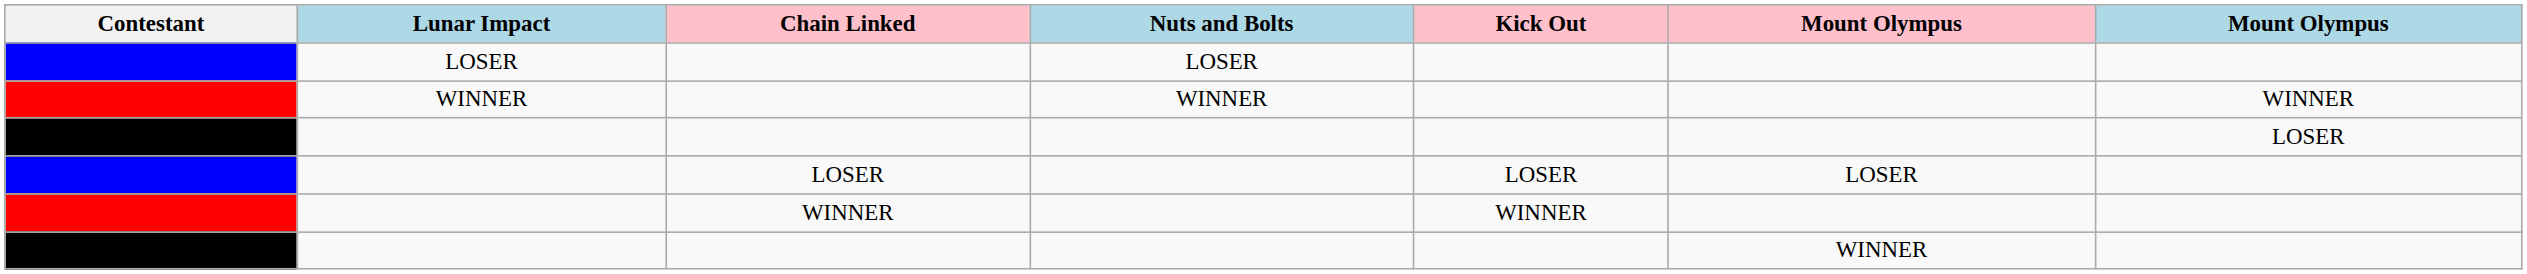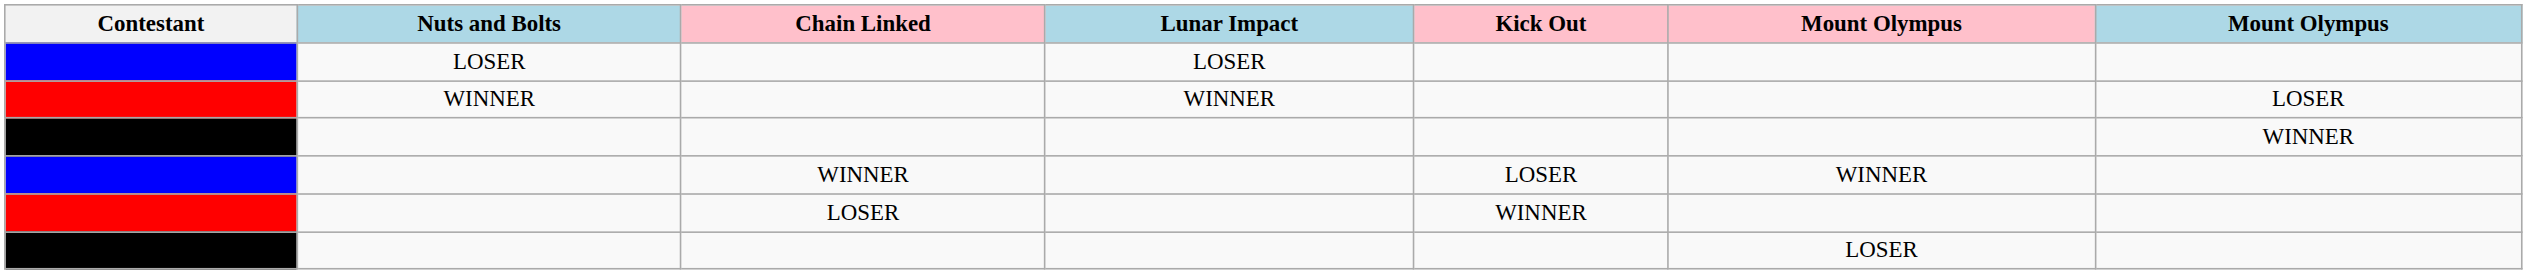columns swapped: (1222, 23) <-> (482, 23)
(2308, 99) WINNER -> (2308, 99) LOSER
(2308, 137) LOSER -> (2308, 137) WINNER
(848, 174) LOSER -> (863, 174) WINNER
(1882, 174) LOSER -> (1881, 174) WINNER
(848, 212) WINNER -> (863, 212) LOSER
(1881, 250) WINNER -> (1882, 250) LOSER
